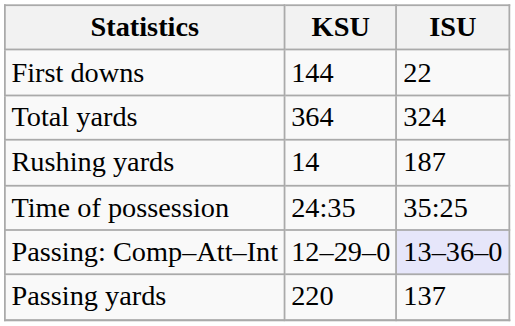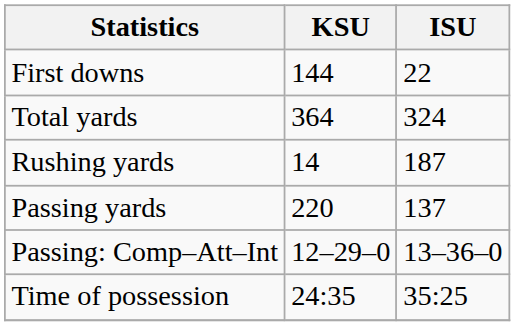rows swapped: (89, 296) <-> (120, 206)
(453, 251) lavender background -> (453, 251) no background
